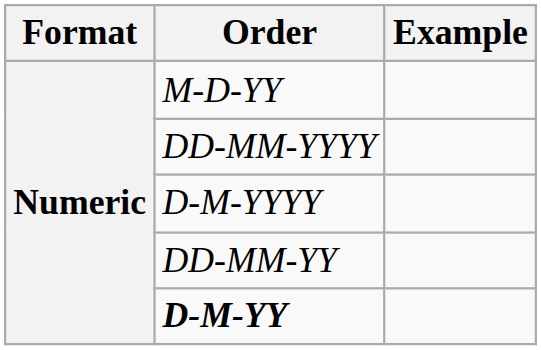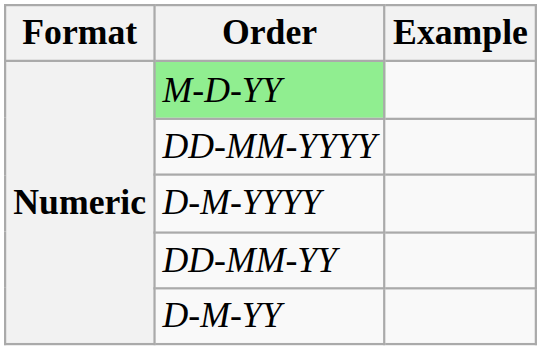(222, 89) no background -> (222, 89) lightgreen background
(225, 315) bold -> (222, 315) normal
